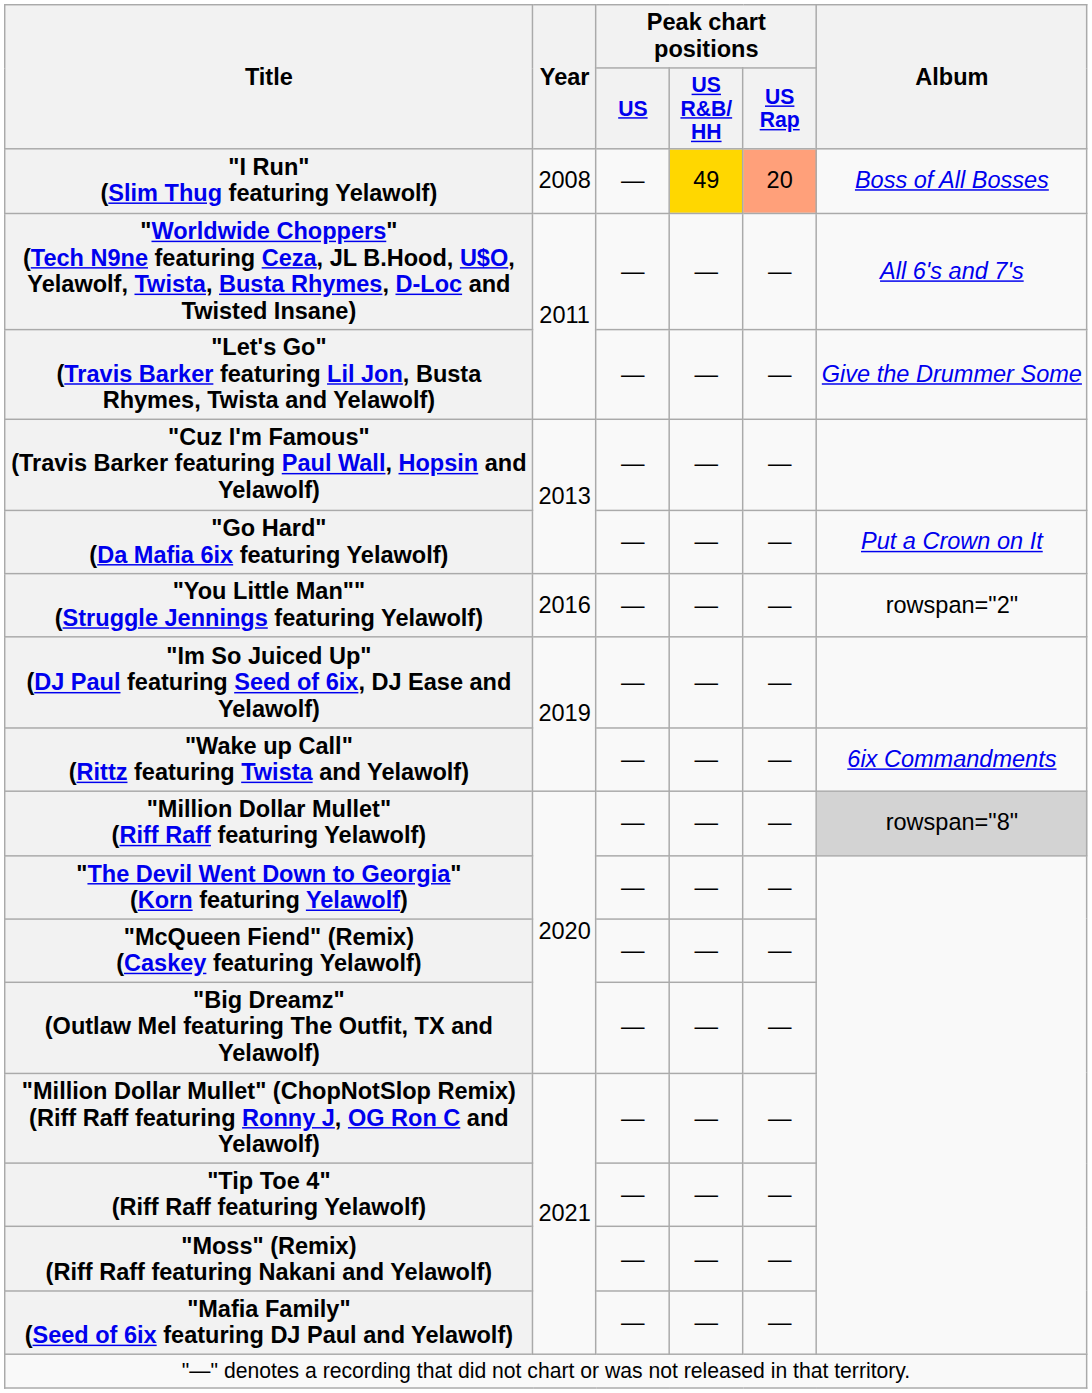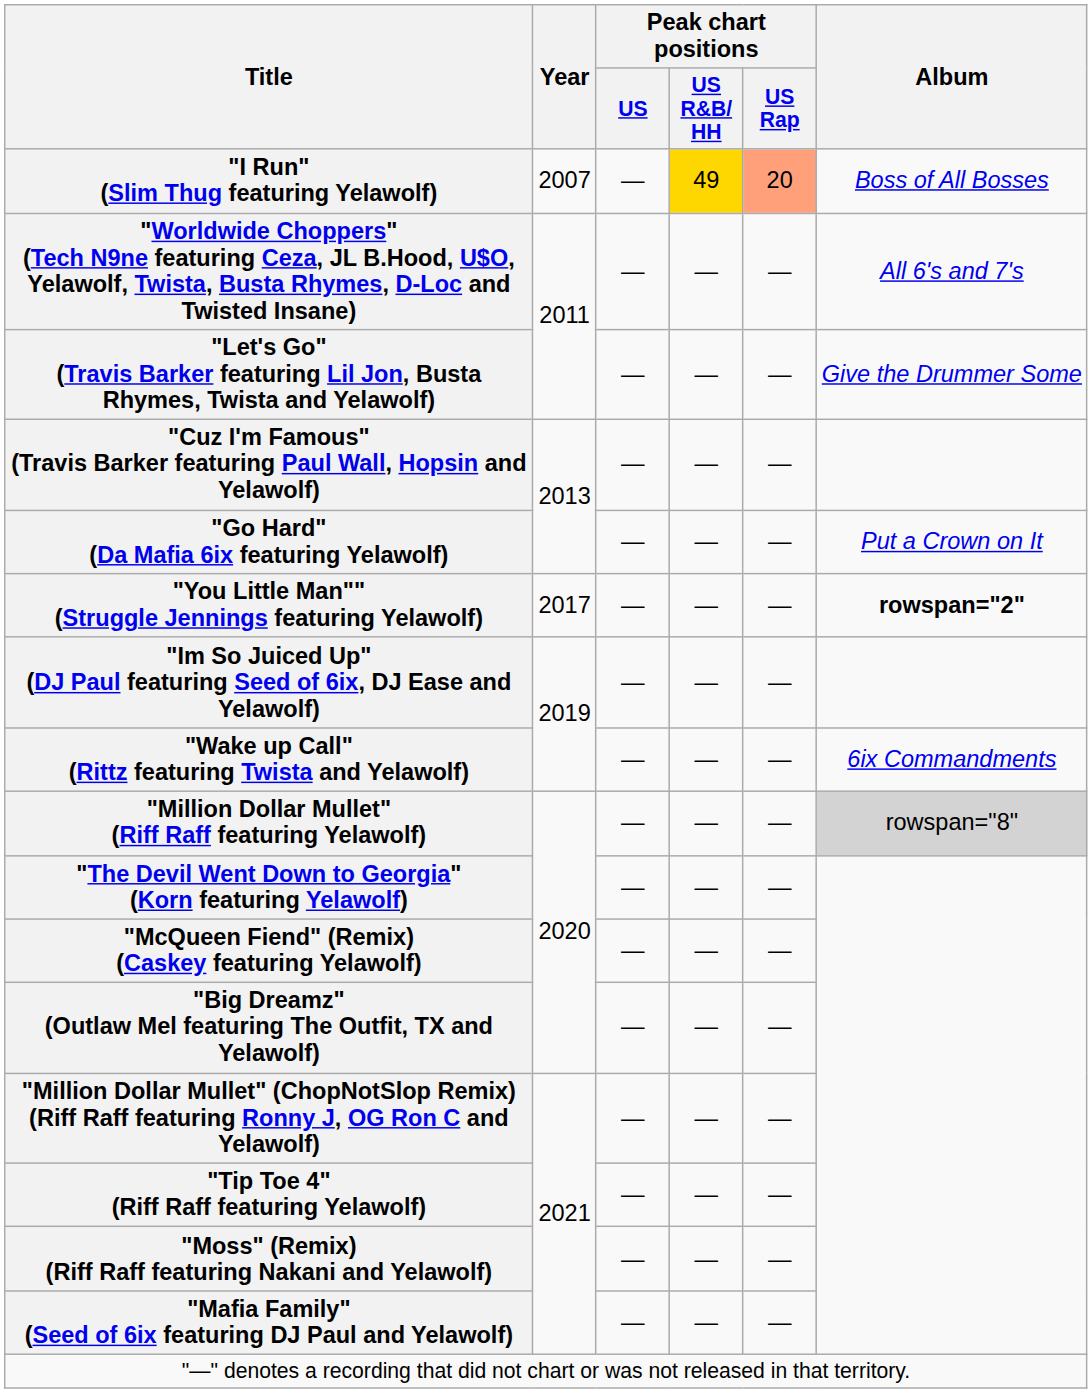(565, 180) 2008 -> (565, 180) 2007
(565, 605) 2016 -> (565, 605) 2017
(952, 605) normal -> (952, 605) bold
